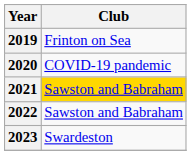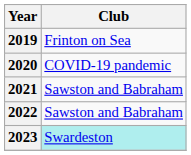(114, 88) gold background -> (114, 88) no background
(79, 137) no background -> (79, 137) paleturquoise background
